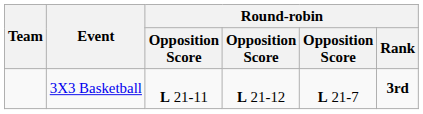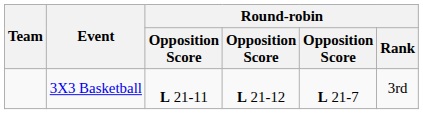(398, 88) bold -> (398, 88) normal
